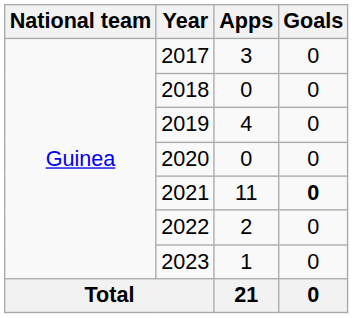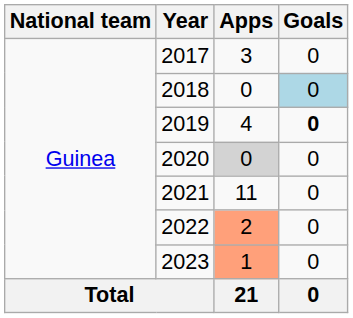(313, 90) no background -> (313, 90) lightblue background
(313, 124) normal -> (313, 124) bold
(246, 158) no background -> (246, 158) lightgrey background
(313, 192) bold -> (313, 192) normal
(246, 227) no background -> (246, 227) lightsalmon background
(246, 261) no background -> (246, 261) lightsalmon background
